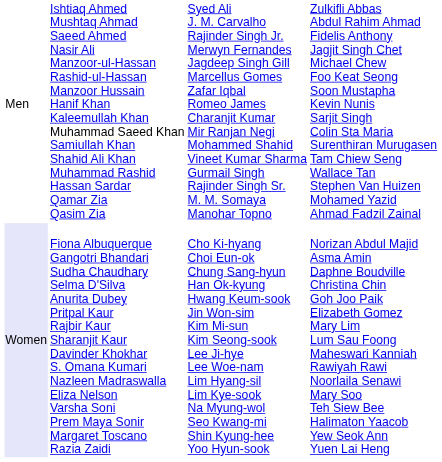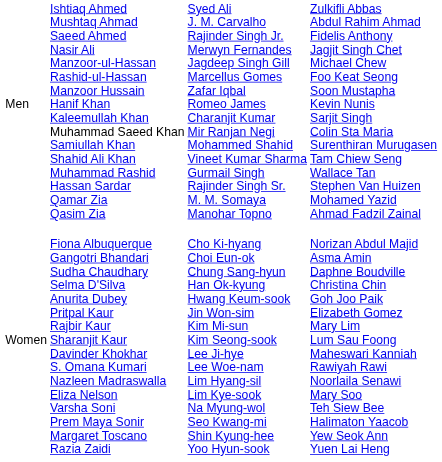(26, 340) lavender background -> (26, 340) no background
